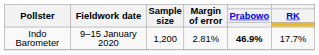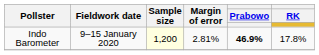(165, 39) no background -> (165, 39) lightyellow background
(293, 39) 17.7% -> (293, 39) 17.8%
